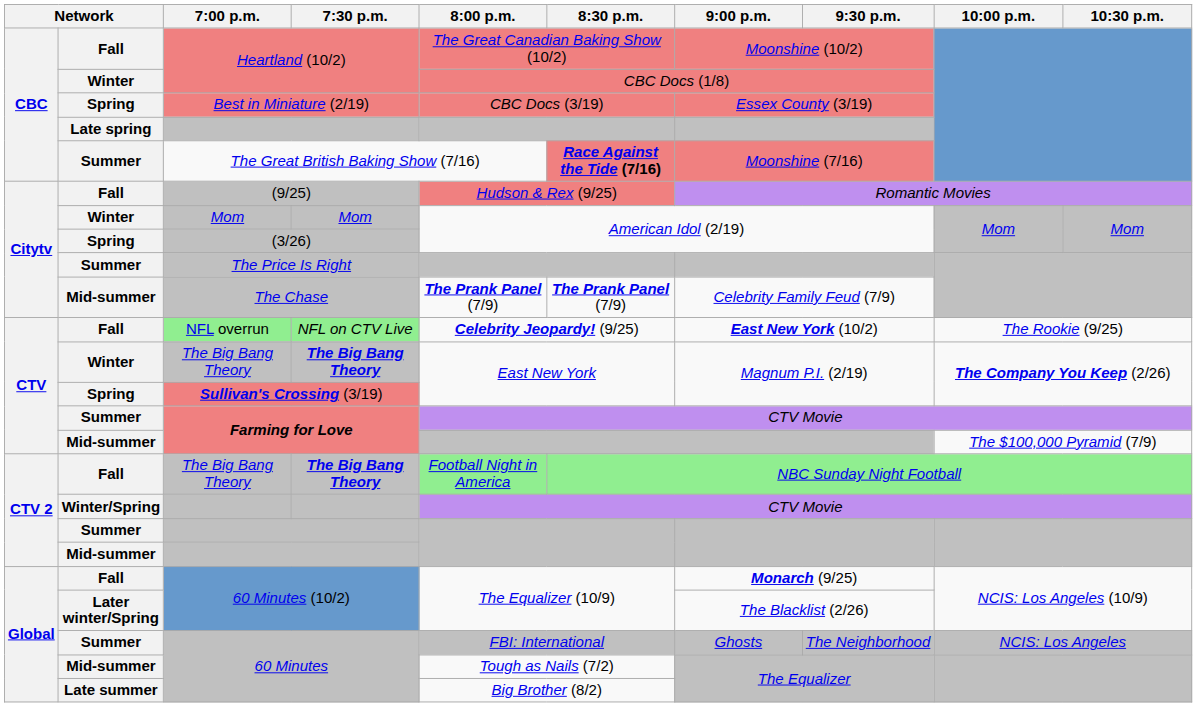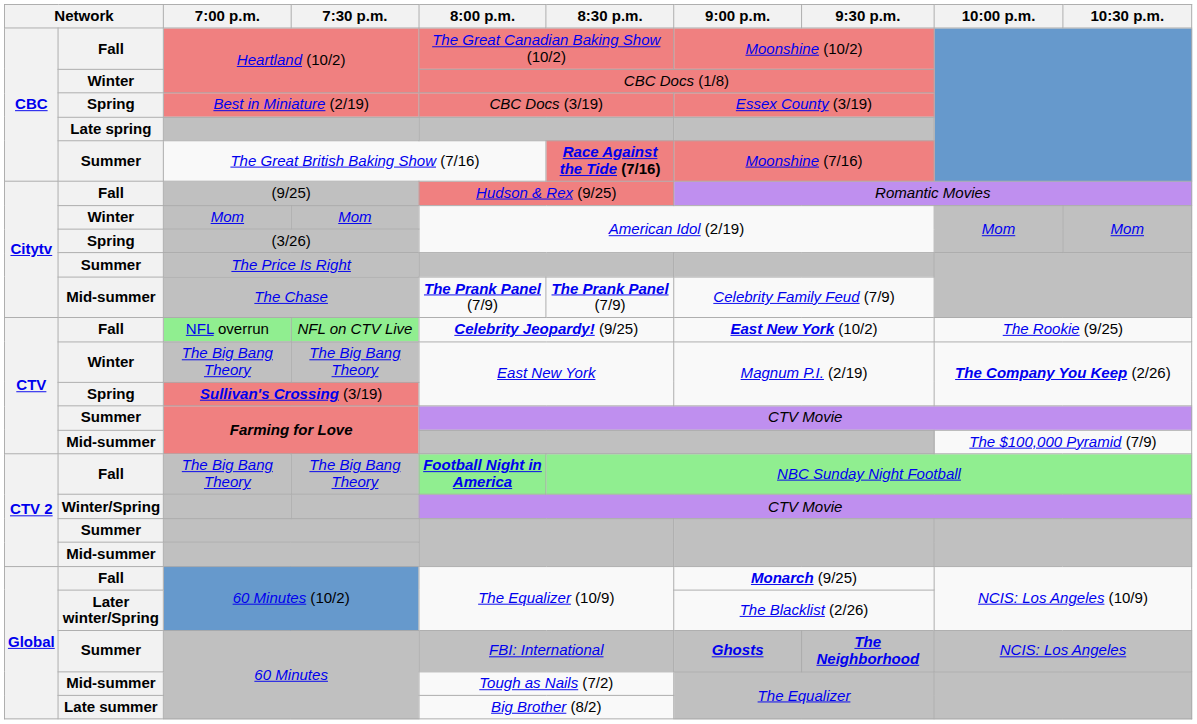(355, 361) bold -> (355, 361) normal
(355, 474) bold -> (355, 474) normal
(483, 474) normal -> (482, 474) bold
(738, 642) normal -> (738, 651) bold
(868, 642) normal -> (868, 651) bold
